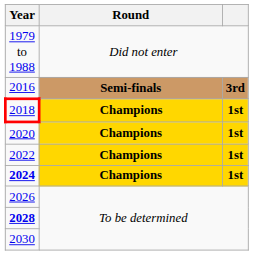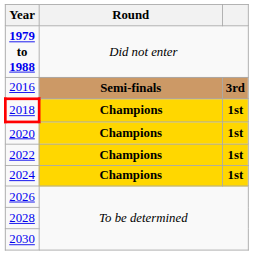(22, 51) normal -> (22, 51) bold
(22, 176) bold -> (22, 176) normal
(22, 218) bold -> (22, 218) normal
